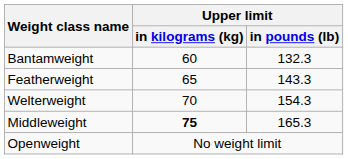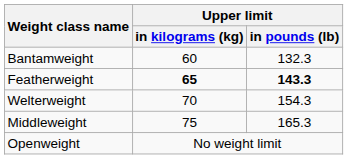(189, 80) normal -> (189, 80) bold
(294, 80) normal -> (294, 80) bold
(189, 122) bold -> (189, 122) normal
